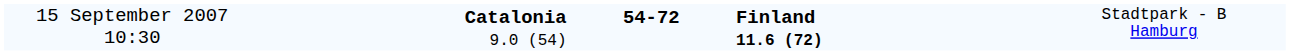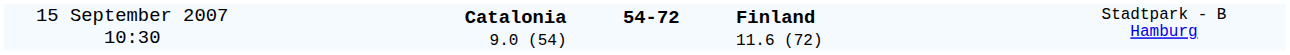(779, 40) bold -> (779, 40) normal
